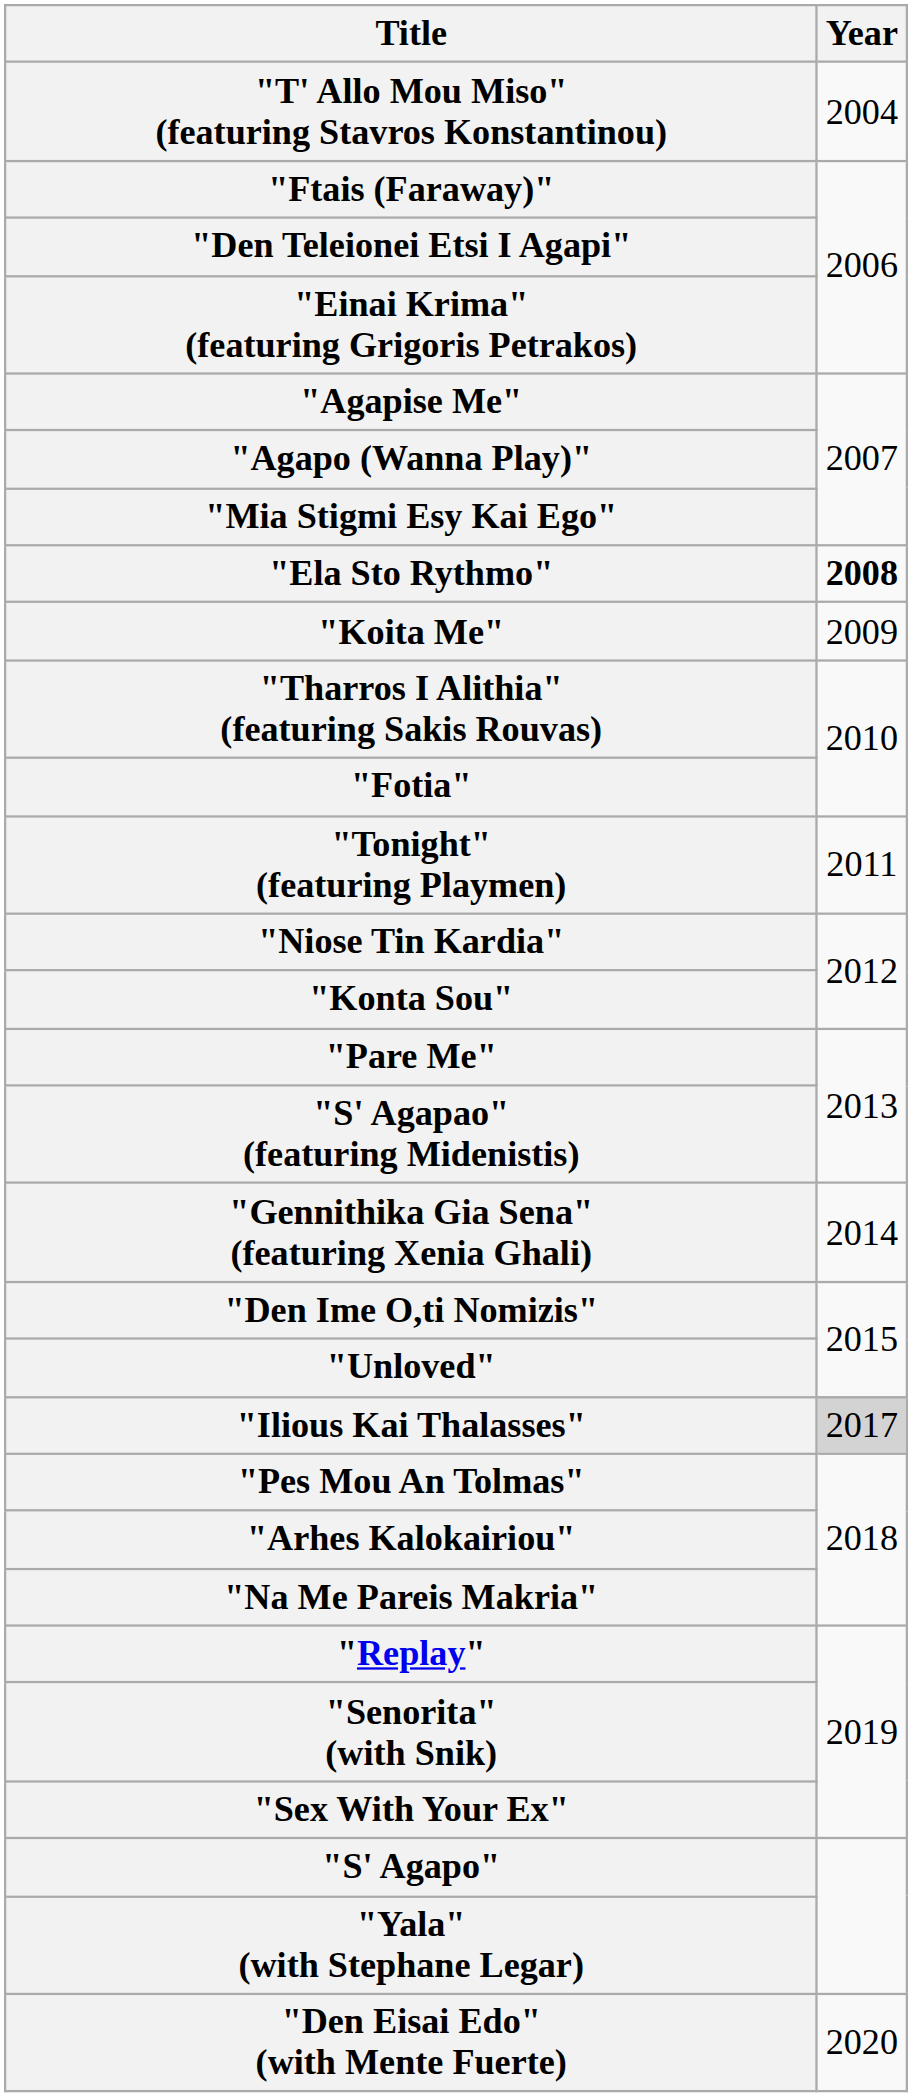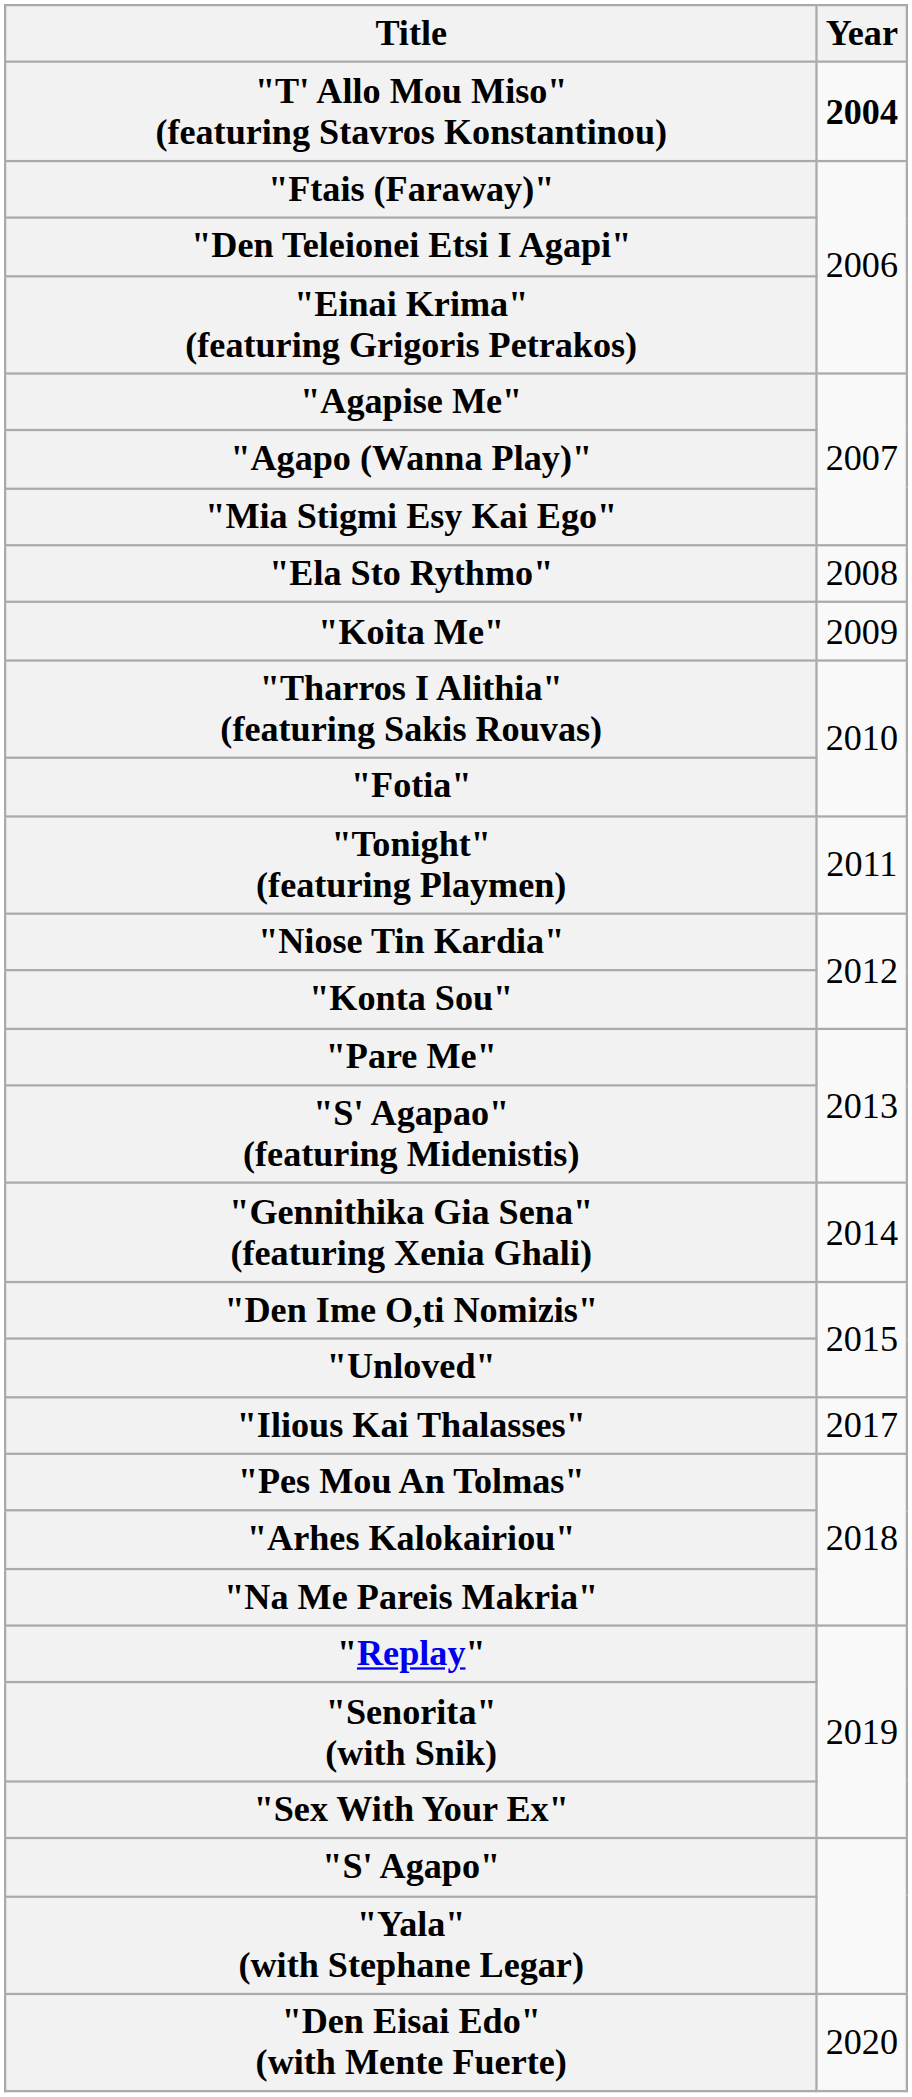(862, 110) normal -> (862, 110) bold
(862, 573) bold -> (862, 573) normal
(862, 1424) lightgrey background -> (862, 1424) no background
